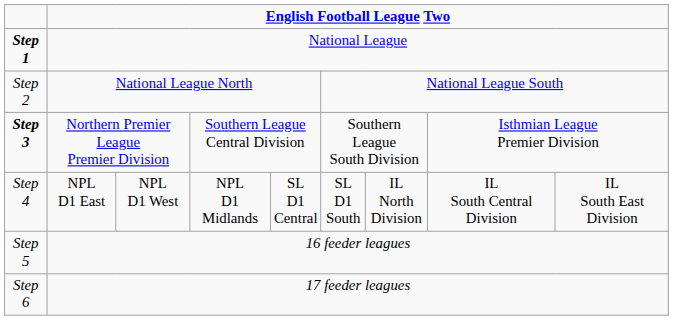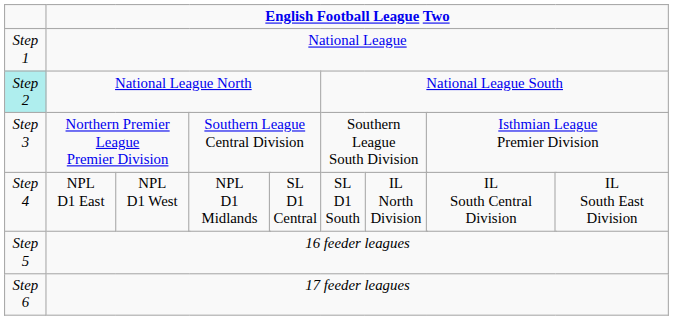(26, 49) bold -> (25, 49) normal
(26, 91) no background -> (25, 91) paleturquoise background
(26, 133) bold -> (25, 133) normal
